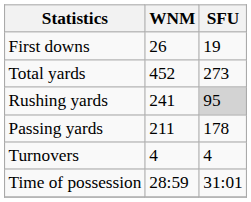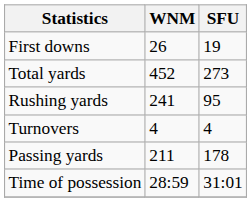(212, 100) lightgrey background -> (212, 100) no background
rows swapped: (56, 128) <-> (44, 155)
